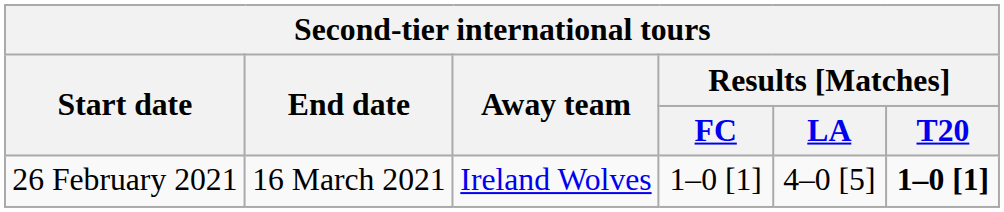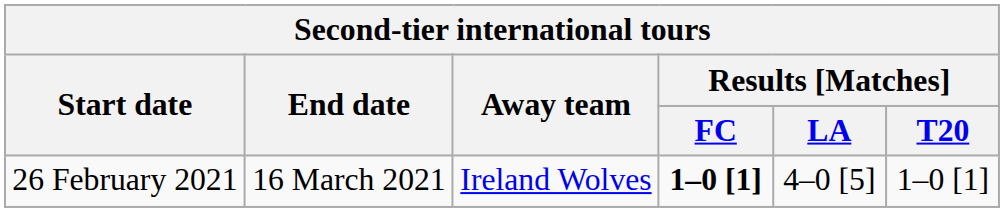(716, 180) normal -> (716, 180) bold
(943, 180) bold -> (943, 180) normal
